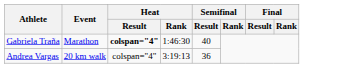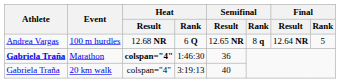+ row: (95, 41)
(33, 41) normal -> (36, 56) bold
(206, 41) 40 -> (226, 56) 36
(33, 56) Andrea Vargas -> (33, 71) Gabriela Traña
(206, 56) 36 -> (226, 71) 40
